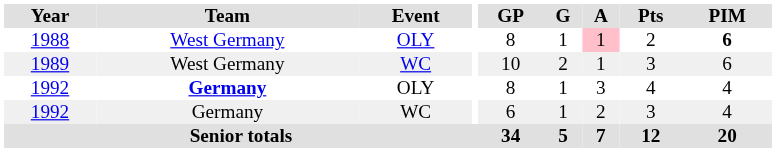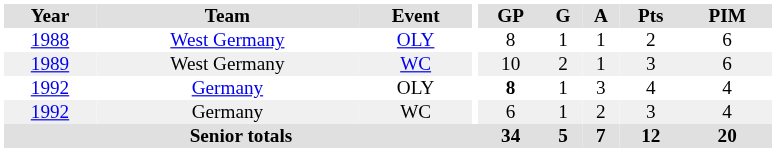(601, 39) pink background -> (601, 39) no background
(727, 39) bold -> (727, 39) normal
(227, 87) bold -> (227, 87) normal
(511, 87) normal -> (511, 87) bold
